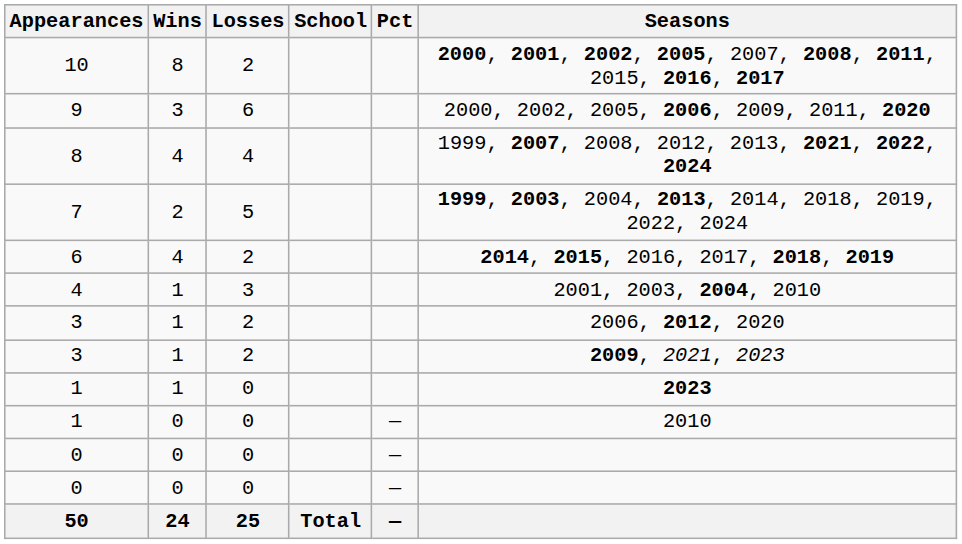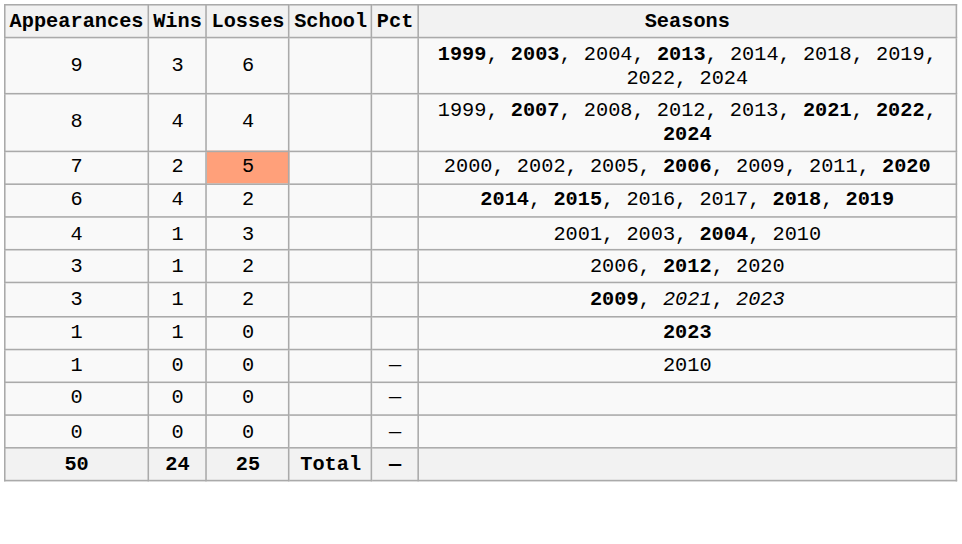- row: (77, 66)
(687, 111) 2000, 2002, 2005, 2006, 2009, 2011, 2020 -> (687, 66) 1999, 2003, 2004, 2013, 2014, 2018, 2019, 2022, 2024
(248, 212) no background -> (248, 167) lightsalmon background
(687, 212) 1999, 2003, 2004, 2013, 2014, 2018, 2019, 2022, 2024 -> (687, 167) 2000, 2002, 2005, 2006, 2009, 2011, 2020
